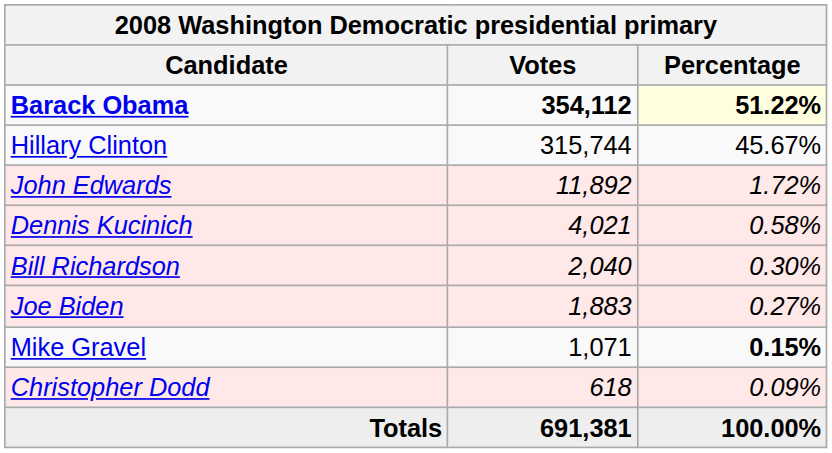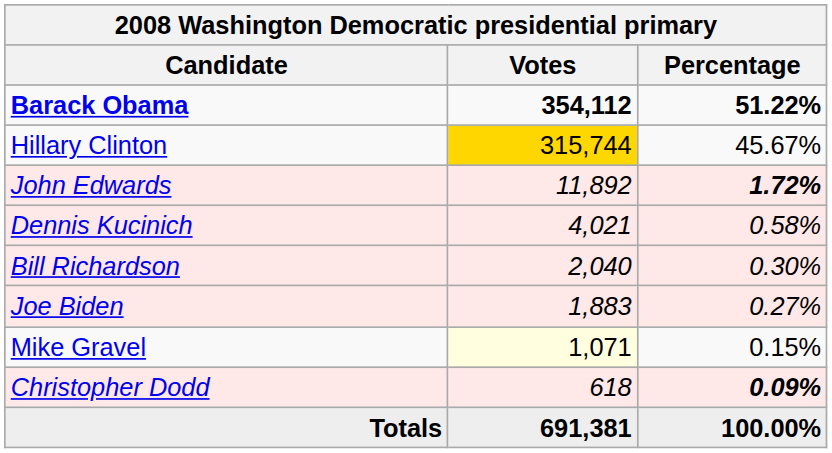(778, 105) lightyellow background -> (778, 105) no background
(586, 146) no background -> (586, 146) gold background
(785, 186) normal -> (785, 186) bold
(600, 347) no background -> (600, 347) lightyellow background
(785, 347) bold -> (785, 347) normal
(785, 387) normal -> (785, 387) bold
